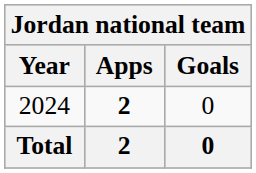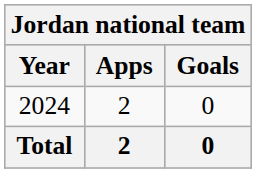(124, 106) bold -> (124, 106) normal
